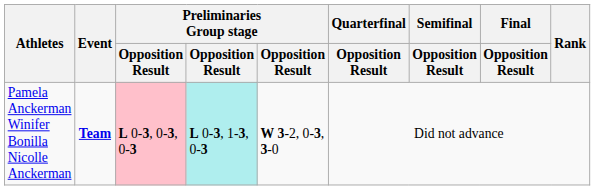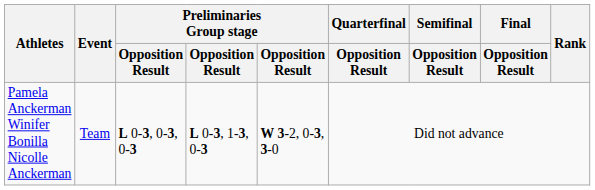(95, 133) bold -> (95, 133) normal
(148, 142) pink background -> (148, 142) no background
(219, 142) paleturquoise background -> (219, 142) no background
